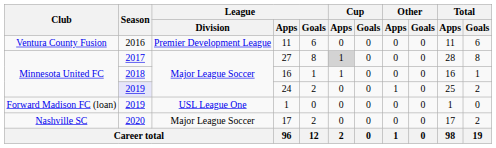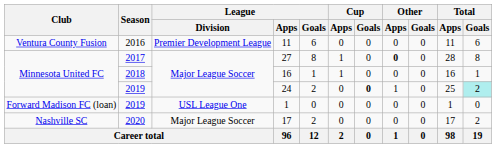(341, 58) lightgrey background -> (341, 58) no background
(396, 58) normal -> (396, 58) bold
(135, 89) lavender background -> (135, 89) no background
(368, 89) normal -> (368, 89) bold
(477, 89) no background -> (477, 89) paleturquoise background
